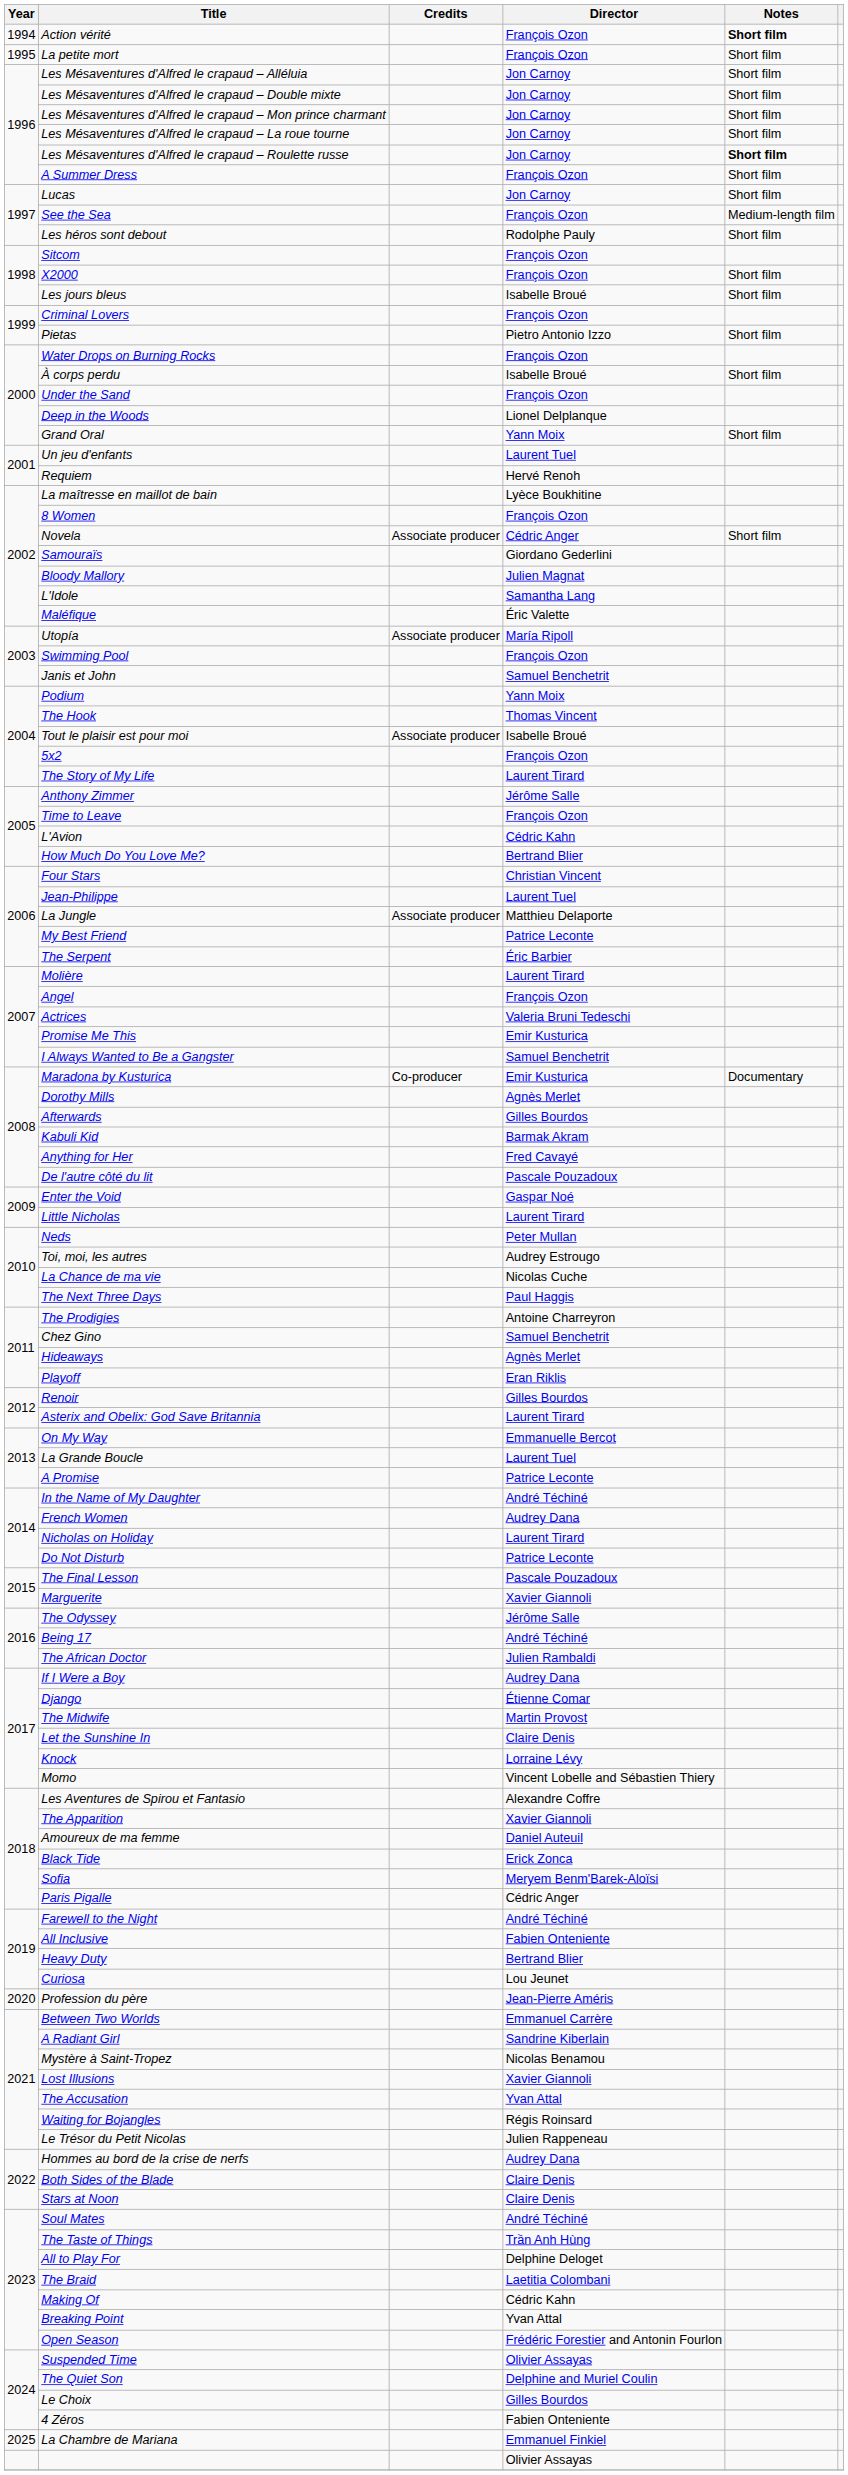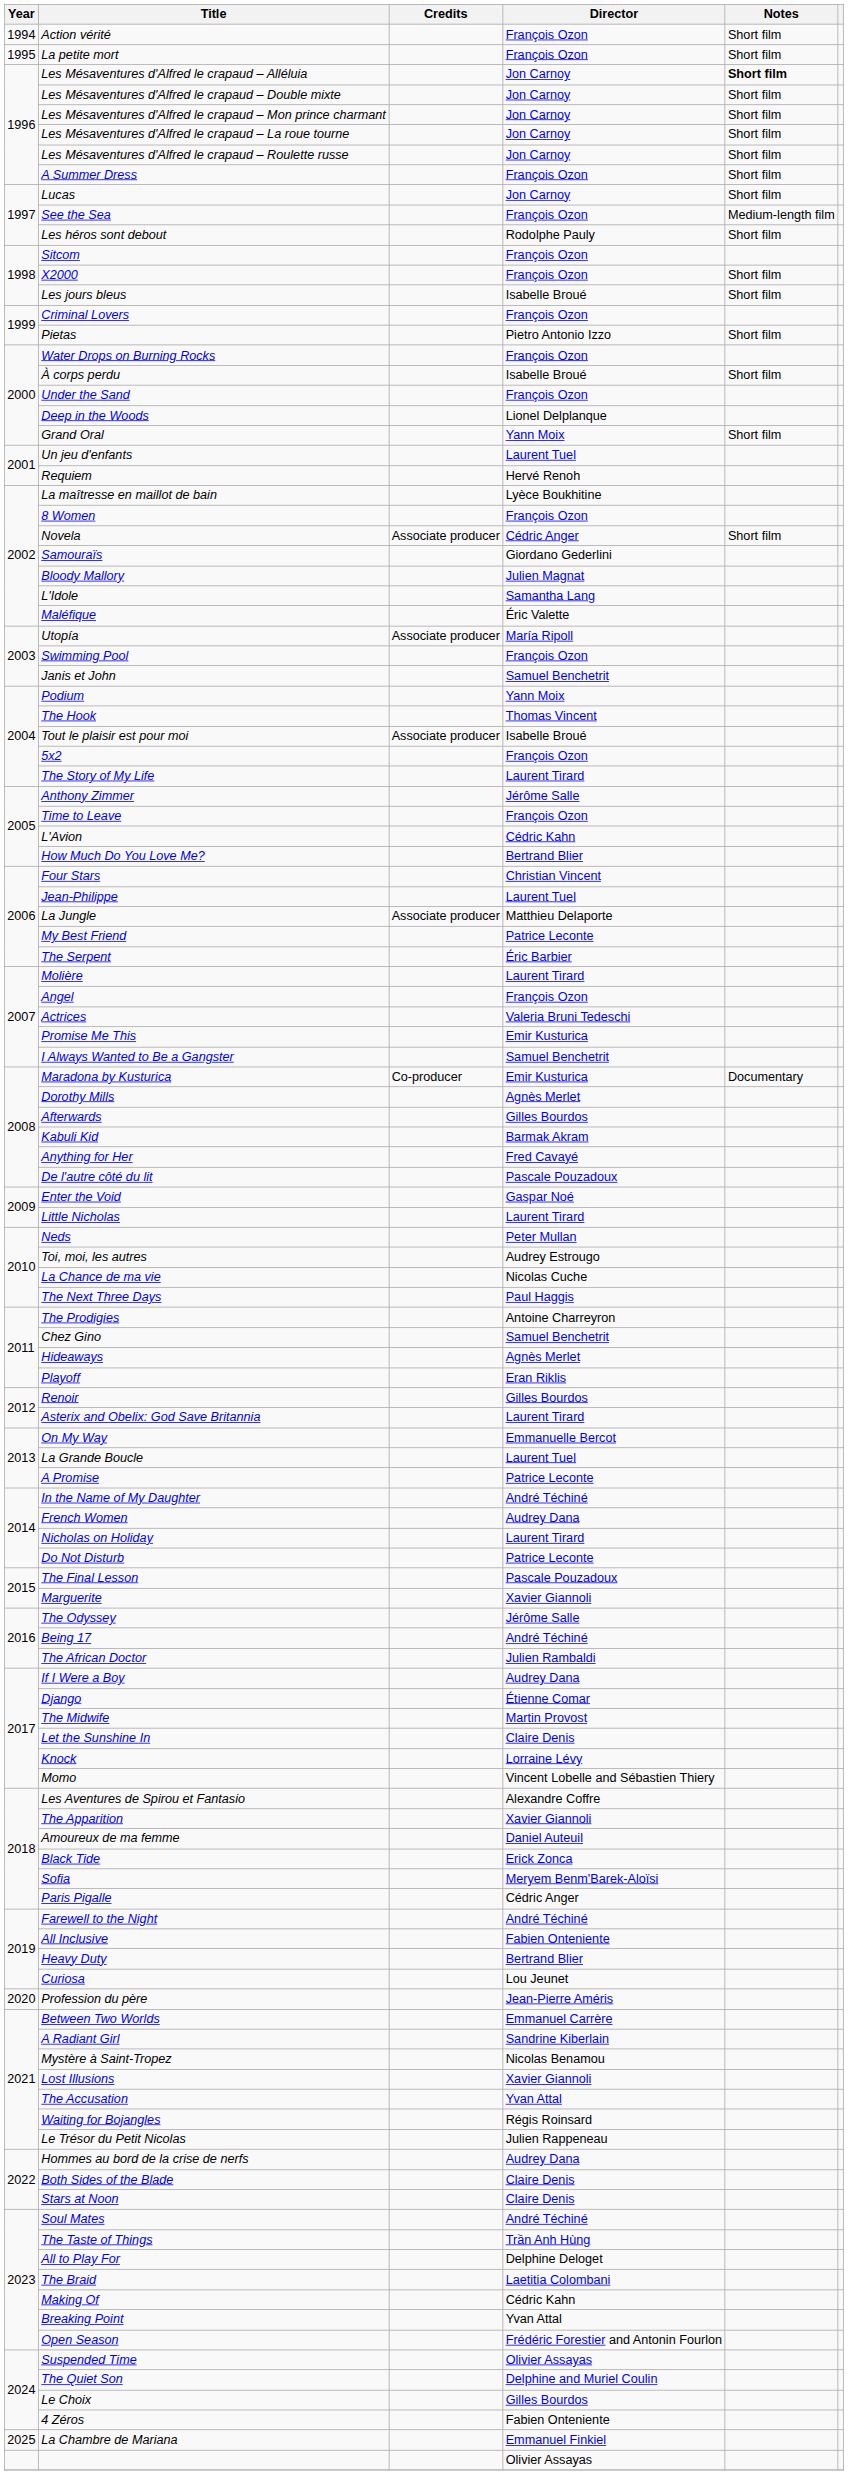(757, 34) bold -> (755, 34) normal
(755, 74) normal -> (757, 74) bold
(757, 154) bold -> (755, 154) normal
